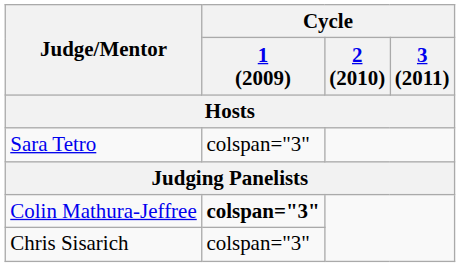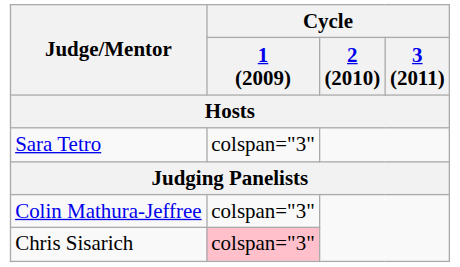(263, 210) bold -> (263, 210) normal
(258, 244) no background -> (263, 244) pink background
